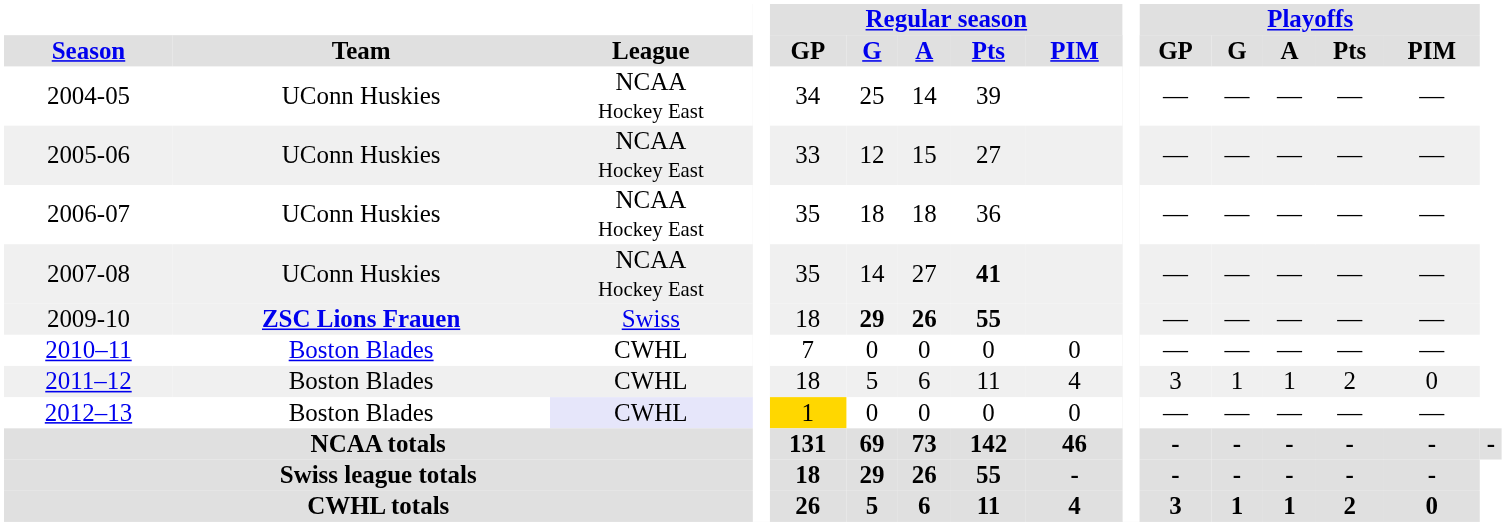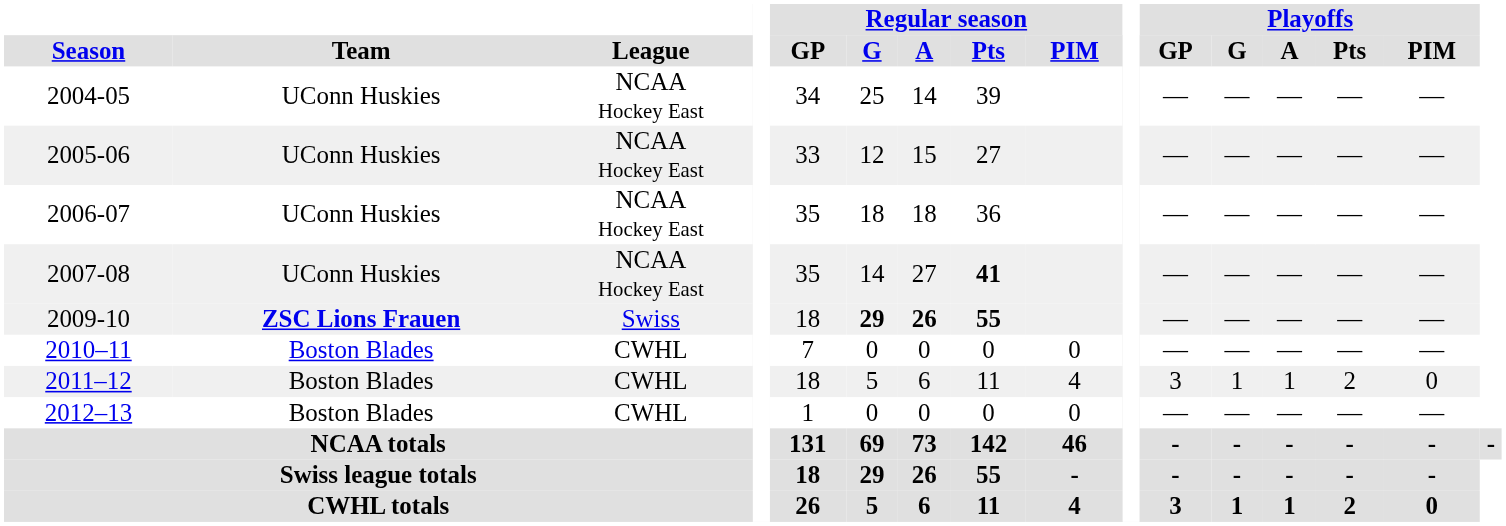(651, 412) lavender background -> (651, 412) no background
(808, 412) gold background -> (808, 412) no background
